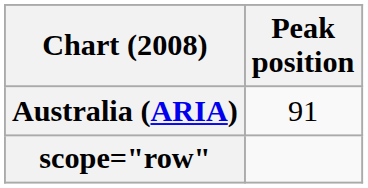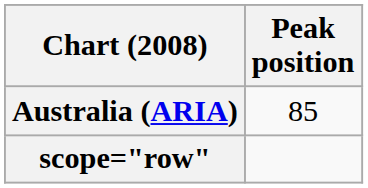(303, 110) 91 -> (303, 110) 85
